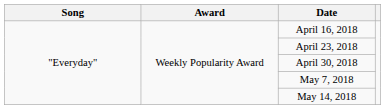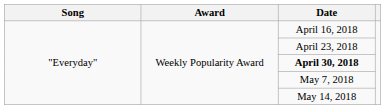(327, 63) normal -> (327, 63) bold
